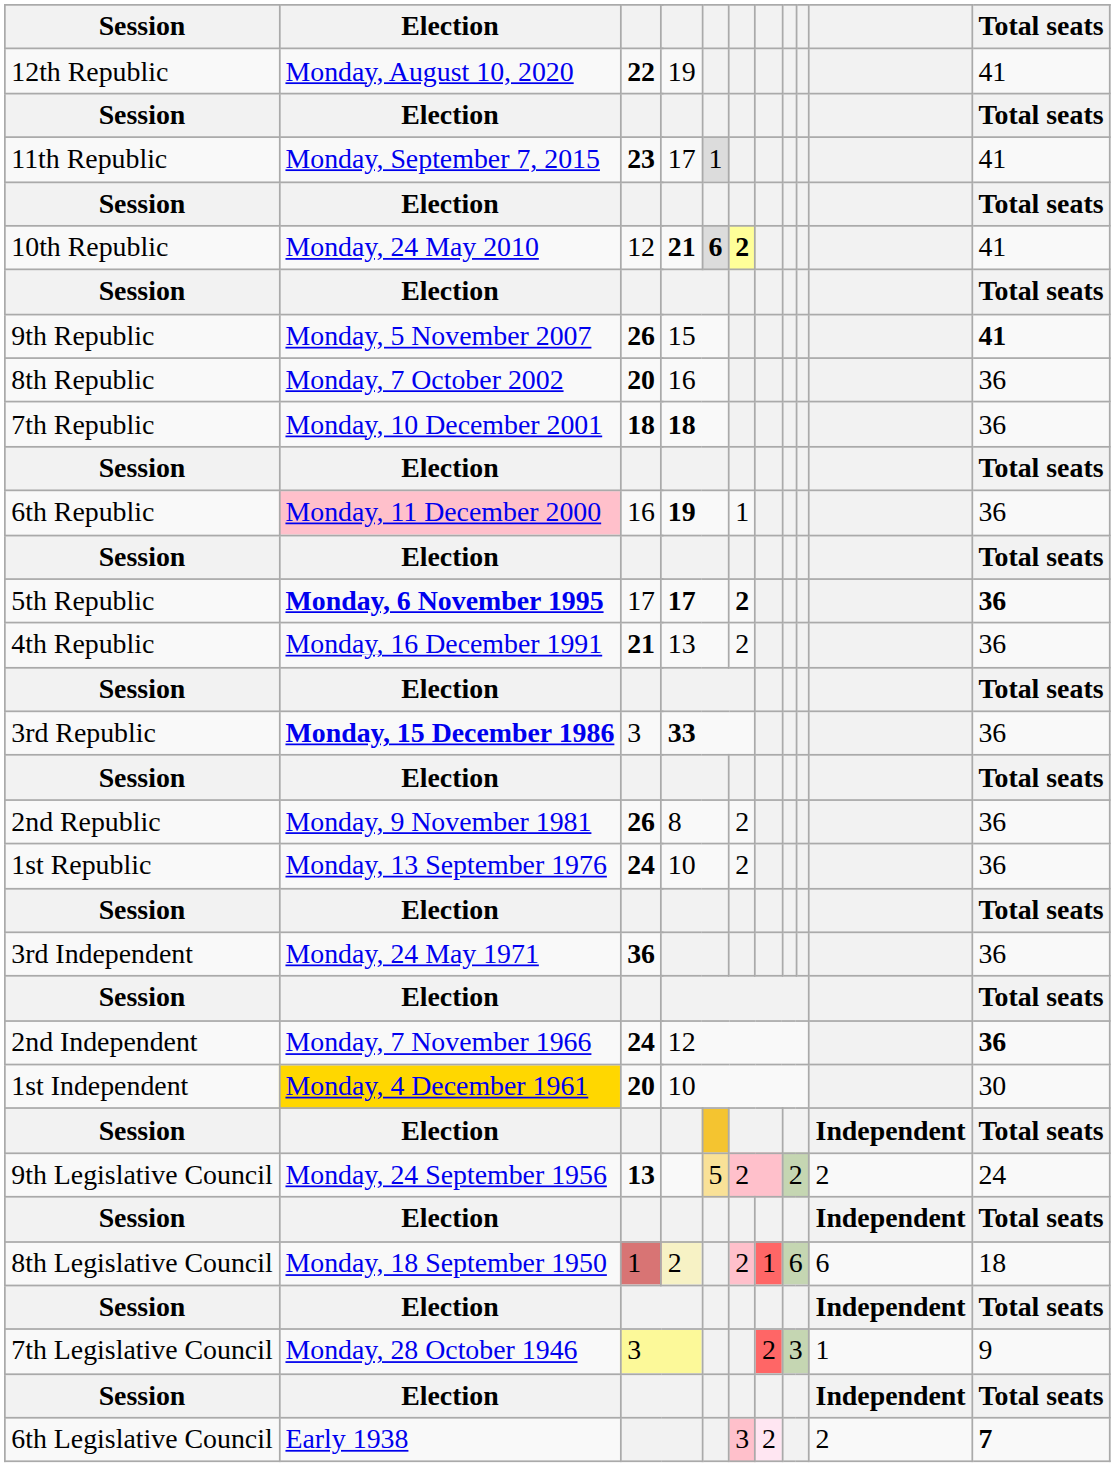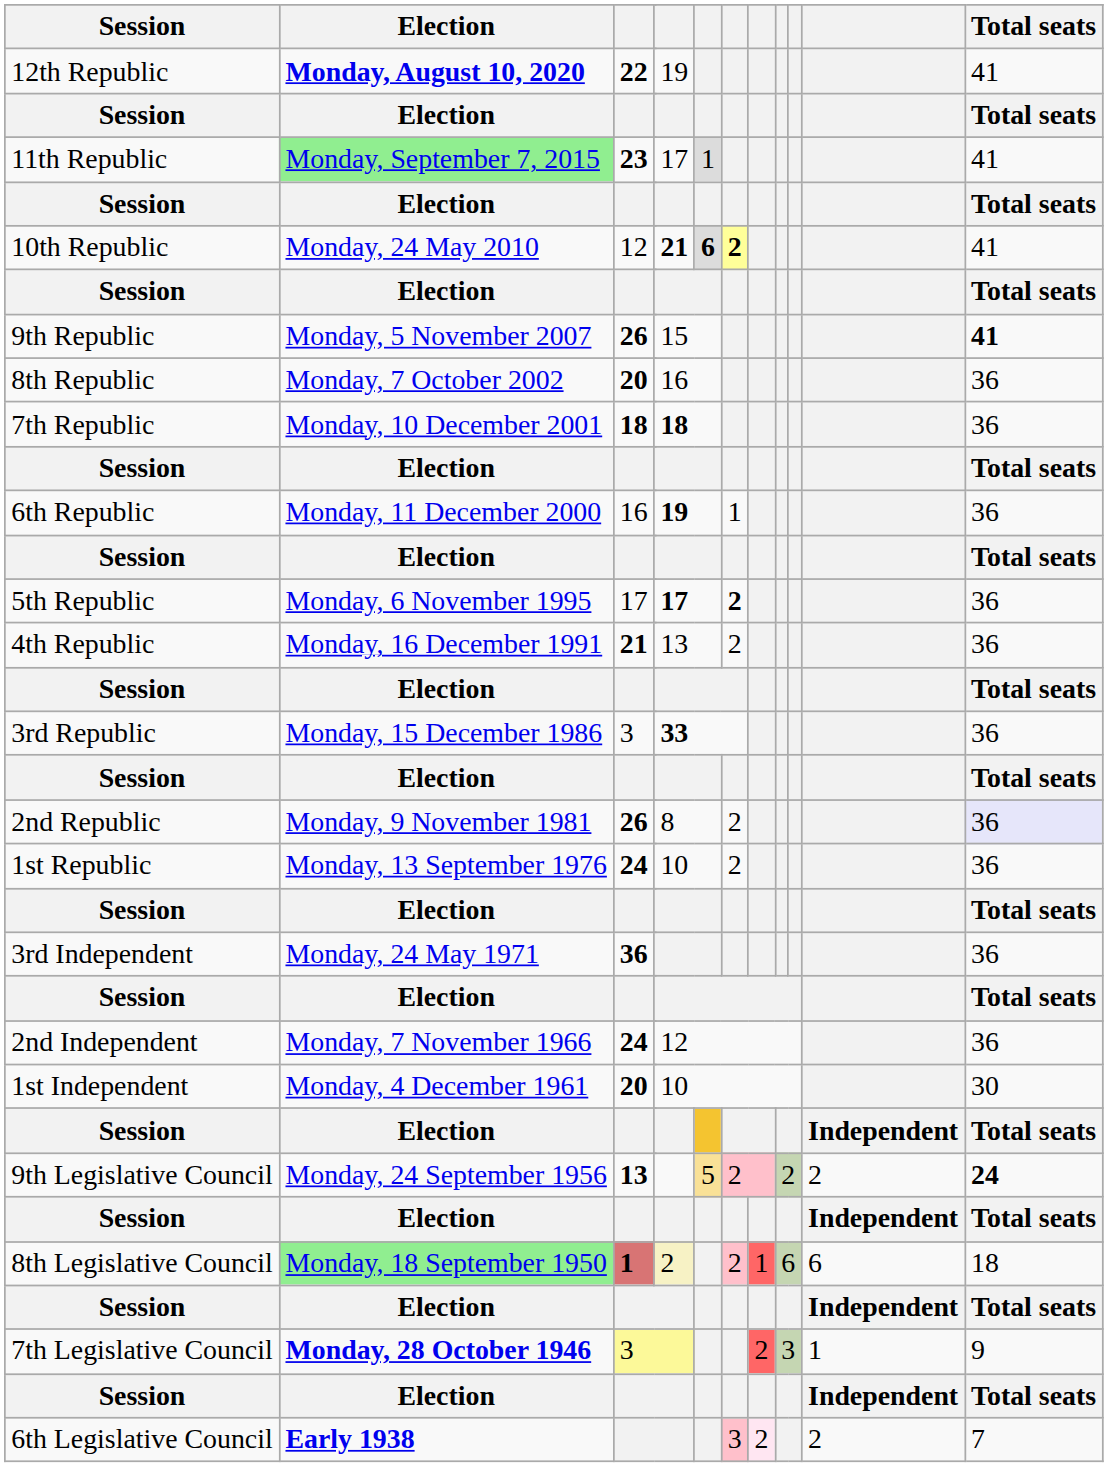(430, 70) normal -> (435, 70) bold
(443, 159) no background -> (443, 159) lightgreen background
(443, 512) pink background -> (443, 512) no background
(445, 600) bold -> (438, 600) normal
(992, 600) bold -> (985, 600) normal
(450, 733) bold -> (444, 733) normal
(992, 821) no background -> (985, 821) lavender background
(992, 1042) bold -> (985, 1042) normal
(437, 1086) gold background -> (437, 1086) no background
(992, 1174) normal -> (985, 1174) bold
(446, 1262) no background -> (446, 1262) lightgreen background
(634, 1262) normal -> (627, 1262) bold
(431, 1351) normal -> (438, 1351) bold
(347, 1439) normal -> (350, 1439) bold
(985, 1439) bold -> (978, 1439) normal
